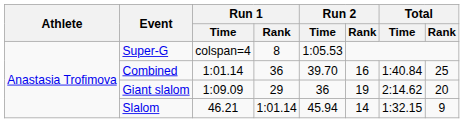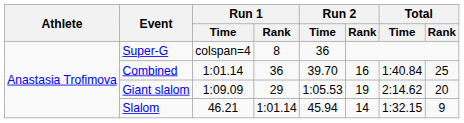(323, 52) 1:05.53 -> (323, 52) 36
(323, 90) 36 -> (323, 90) 1:05.53
